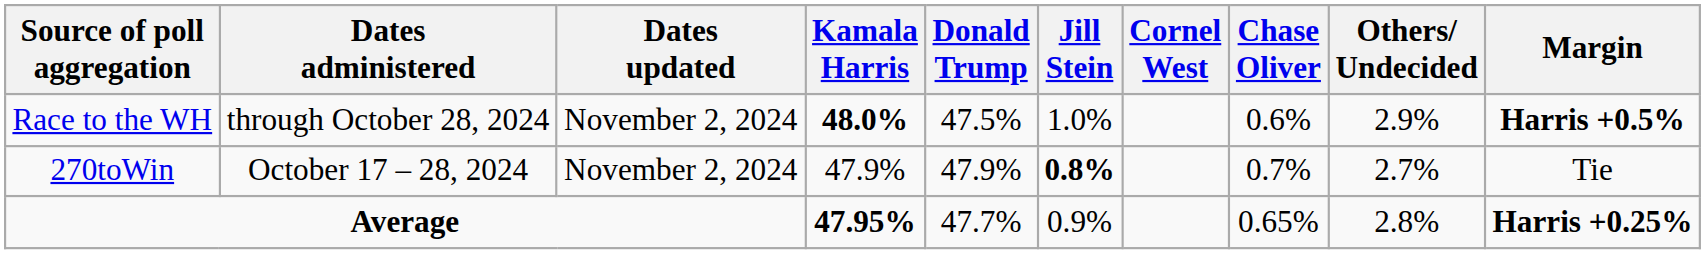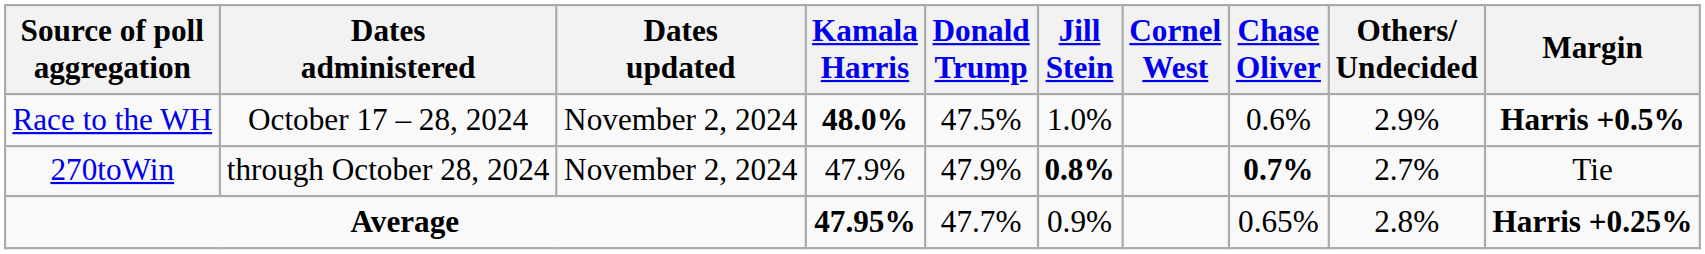(388, 119) through October 28, 2024 -> (388, 119) October 17 – 28, 2024
(388, 170) October 17 – 28, 2024 -> (388, 170) through October 28, 2024
(1278, 170) normal -> (1278, 170) bold
